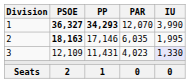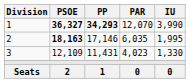(170, 53) lavender background -> (170, 53) no background
